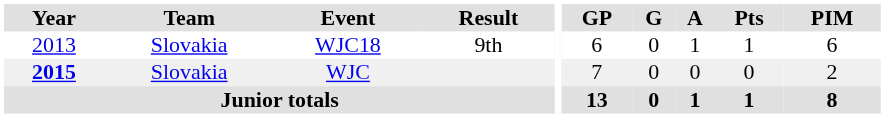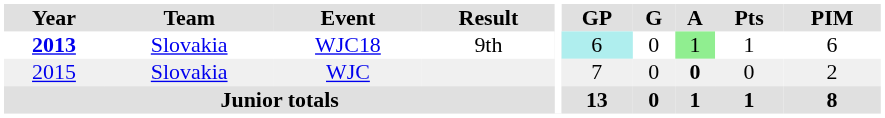(54, 44) normal -> (54, 44) bold
(597, 44) no background -> (597, 44) paleturquoise background
(695, 44) no background -> (695, 44) lightgreen background
(54, 72) bold -> (54, 72) normal
(695, 72) normal -> (695, 72) bold
